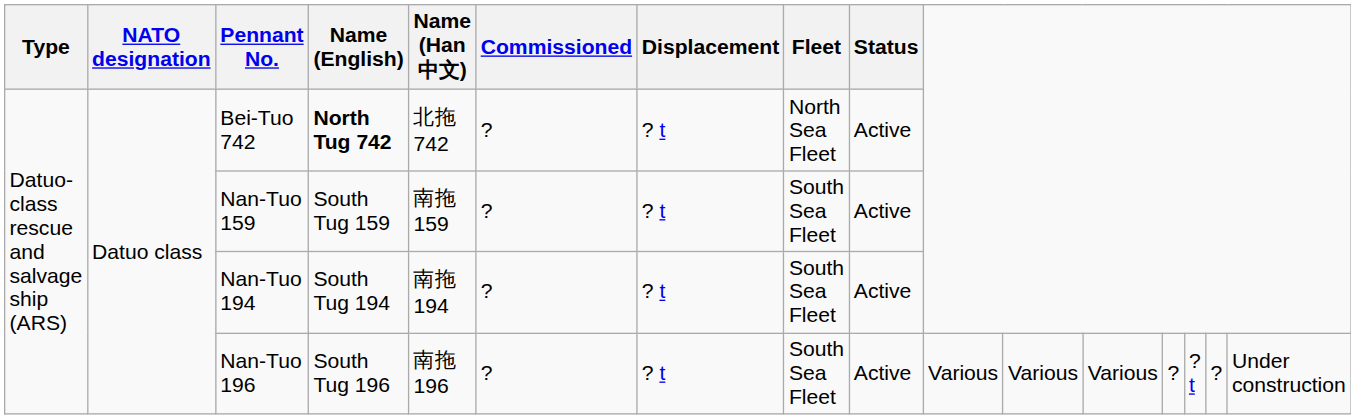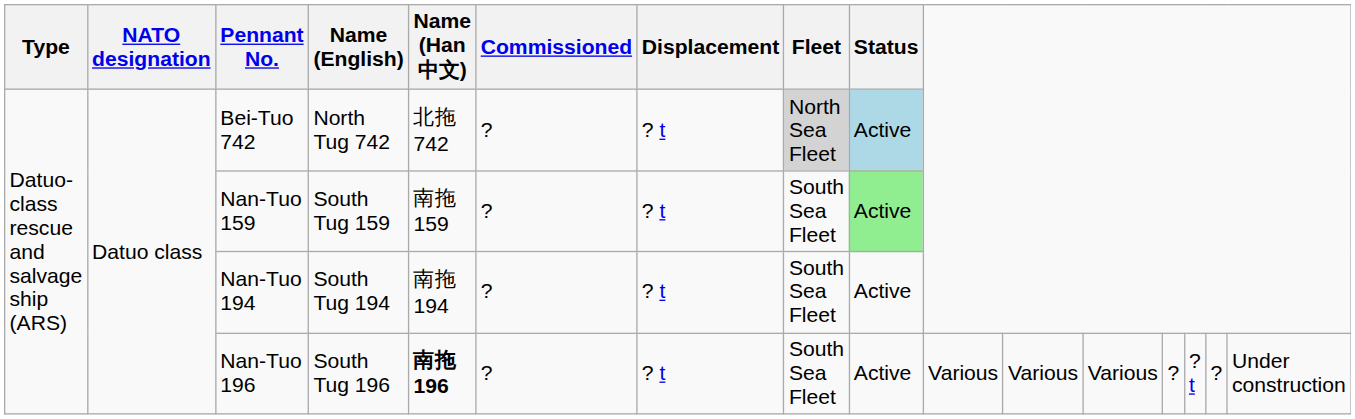(353, 129) bold -> (352, 129) normal
(815, 129) no background -> (815, 129) lightgrey background
(883, 129) no background -> (883, 129) lightblue background
(883, 210) no background -> (883, 210) lightgreen background
(435, 373) normal -> (435, 373) bold
